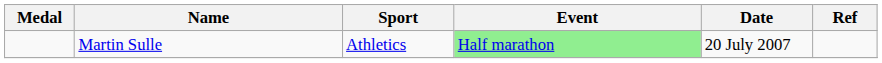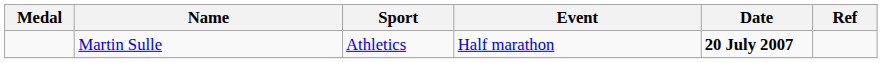(506, 44) lightgreen background -> (506, 44) no background
(748, 44) normal -> (749, 44) bold
